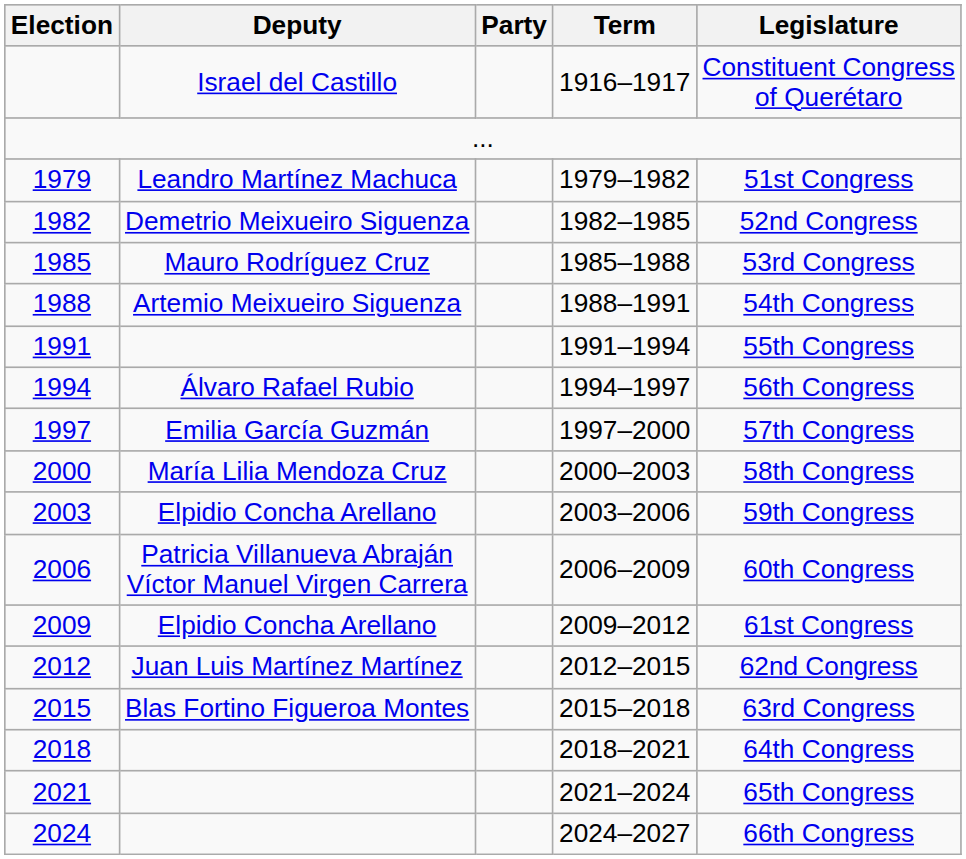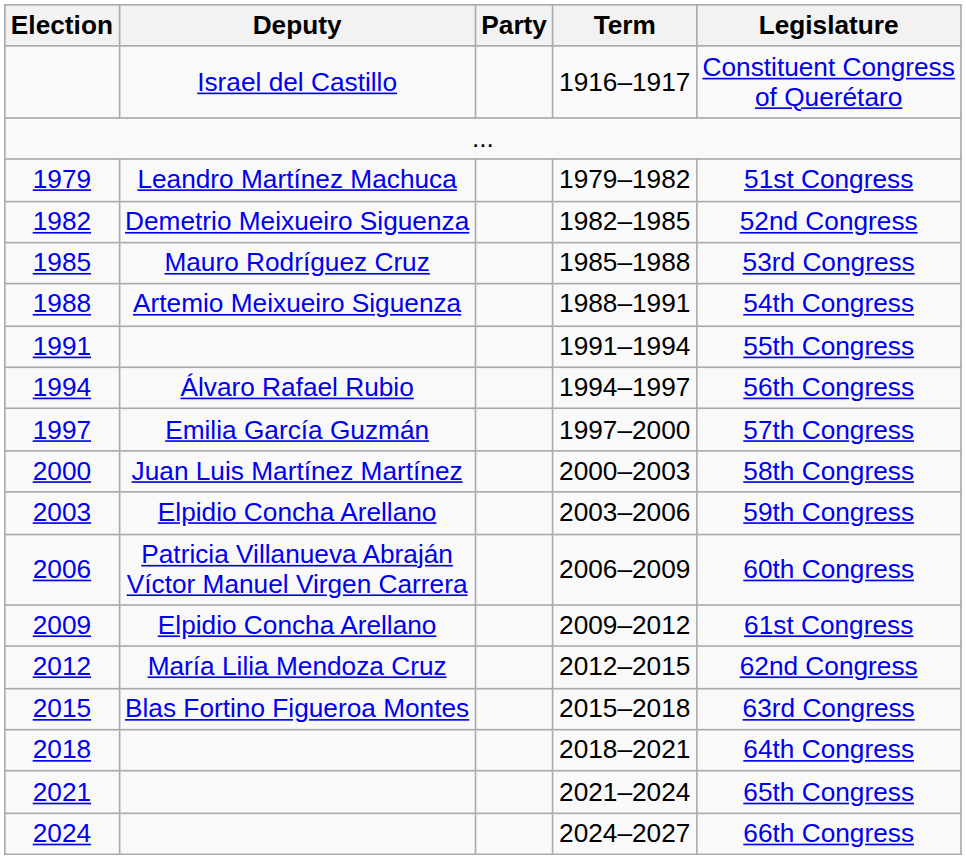(297, 470) María Lilia Mendoza Cruz -> (297, 470) Juan Luis Martínez Martínez
(297, 666) Juan Luis Martínez Martínez -> (297, 666) María Lilia Mendoza Cruz
